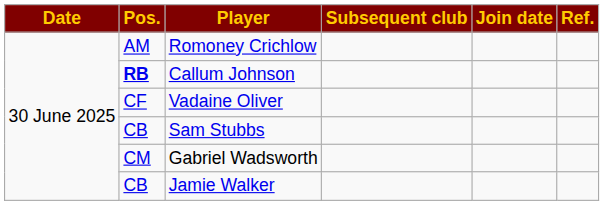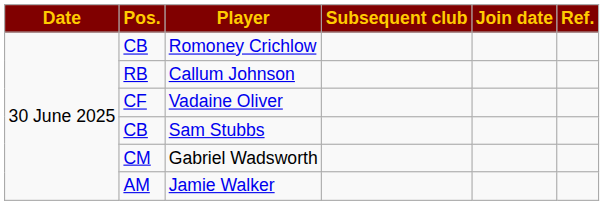(137, 46) AM -> (136, 46) CB
(136, 74) bold -> (136, 74) normal
(136, 185) CB -> (137, 185) AM
